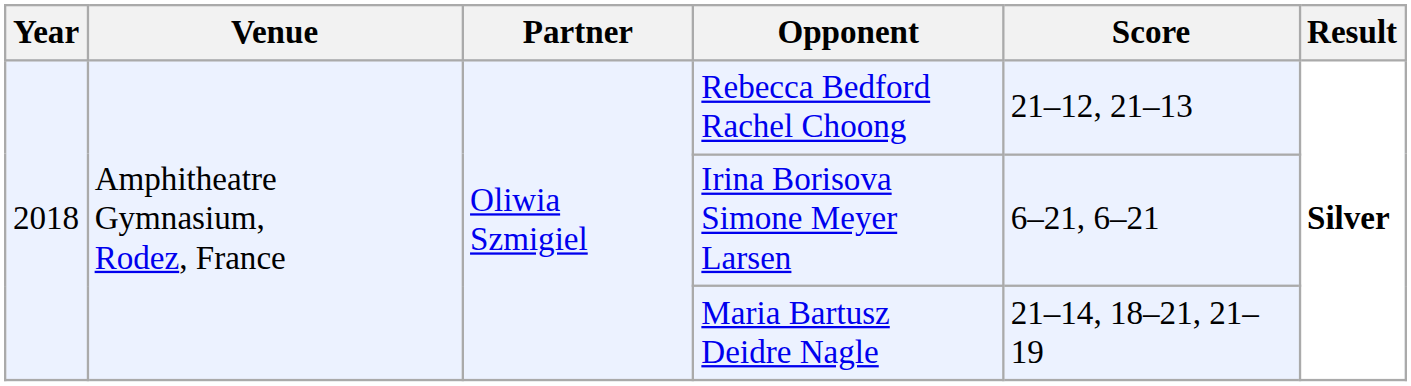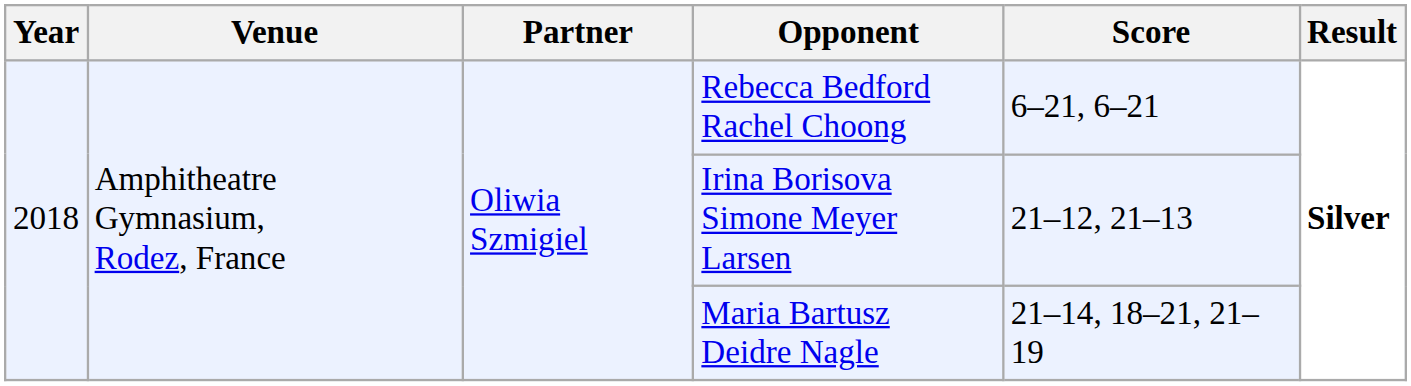(1102, 106) 21–12, 21–13 -> (1085, 106) 6–21, 6–21
(1085, 219) 6–21, 6–21 -> (1102, 219) 21–12, 21–13
